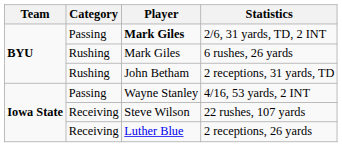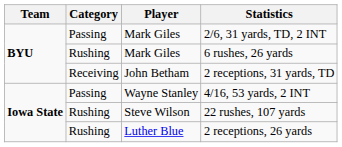(154, 34) bold -> (152, 34) normal
(89, 73) Rushing -> (94, 73) Receiving
(94, 112) Receiving -> (89, 112) Rushing
(94, 131) Receiving -> (89, 131) Rushing
